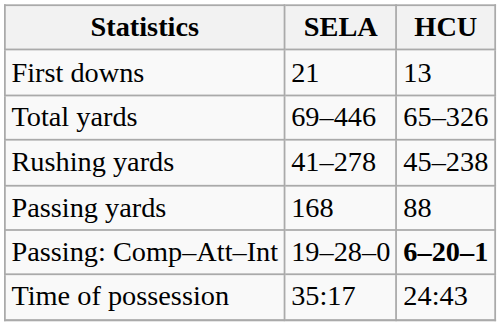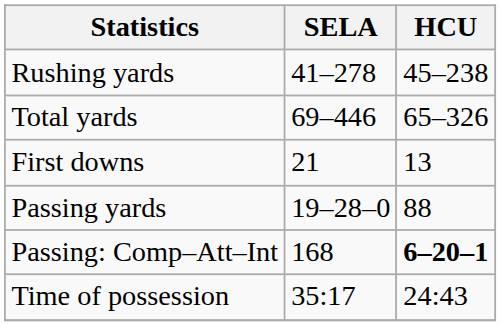rows swapped: (78, 72) <-> (93, 162)
(312, 206) 168 -> (341, 206) 19–28–0
(341, 251) 19–28–0 -> (312, 251) 168
